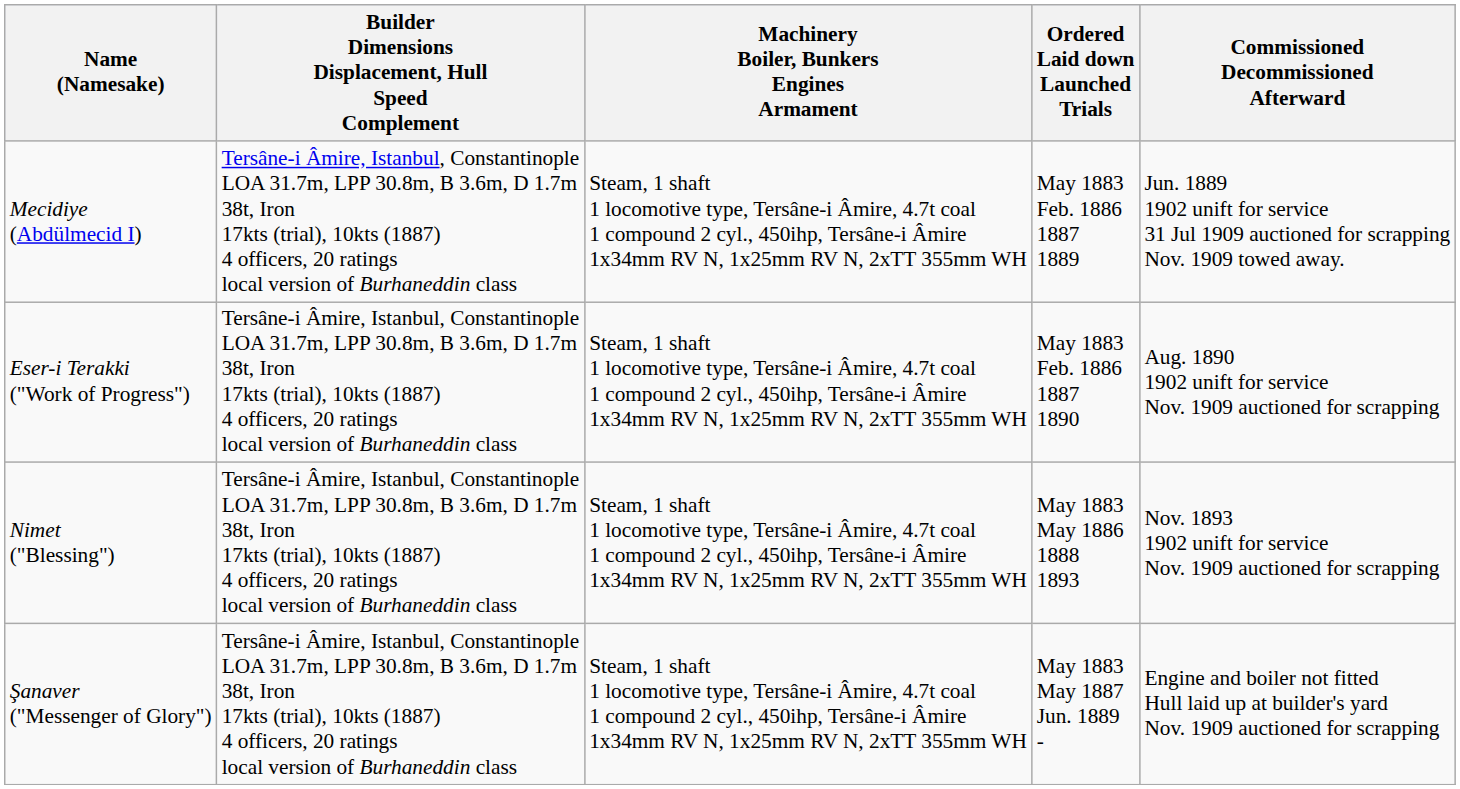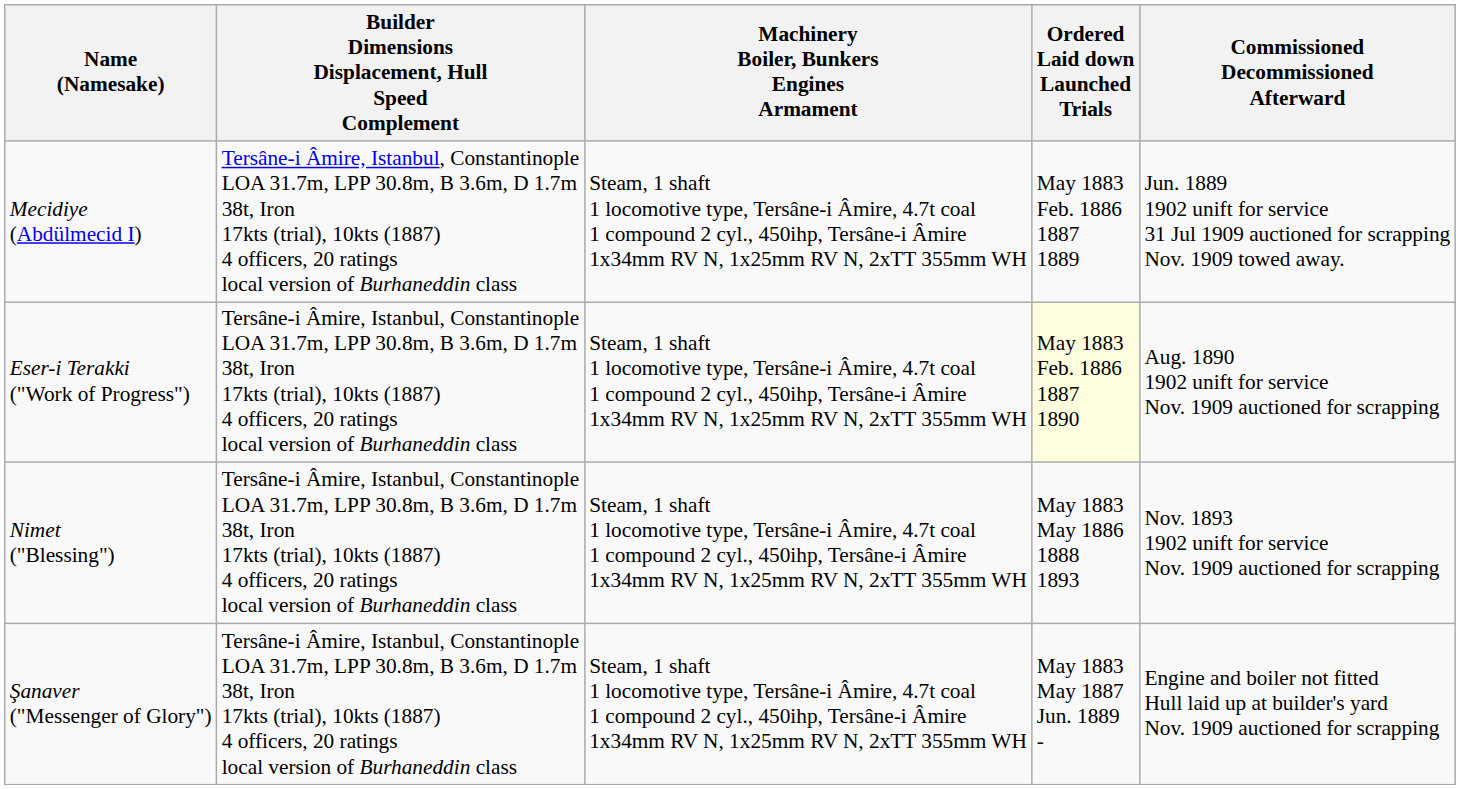(1080, 382) no background -> (1080, 382) lightyellow background
